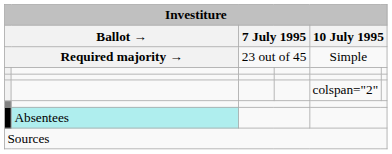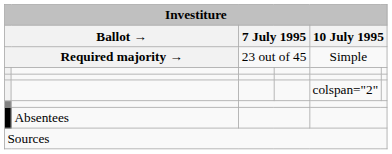(42, 117) paleturquoise background -> (42, 117) no background
